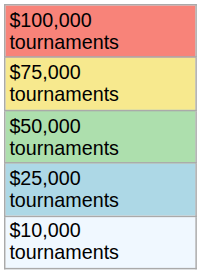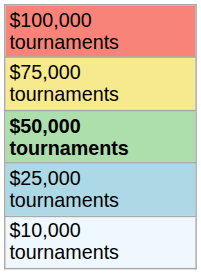(64, 136) normal -> (69, 136) bold
